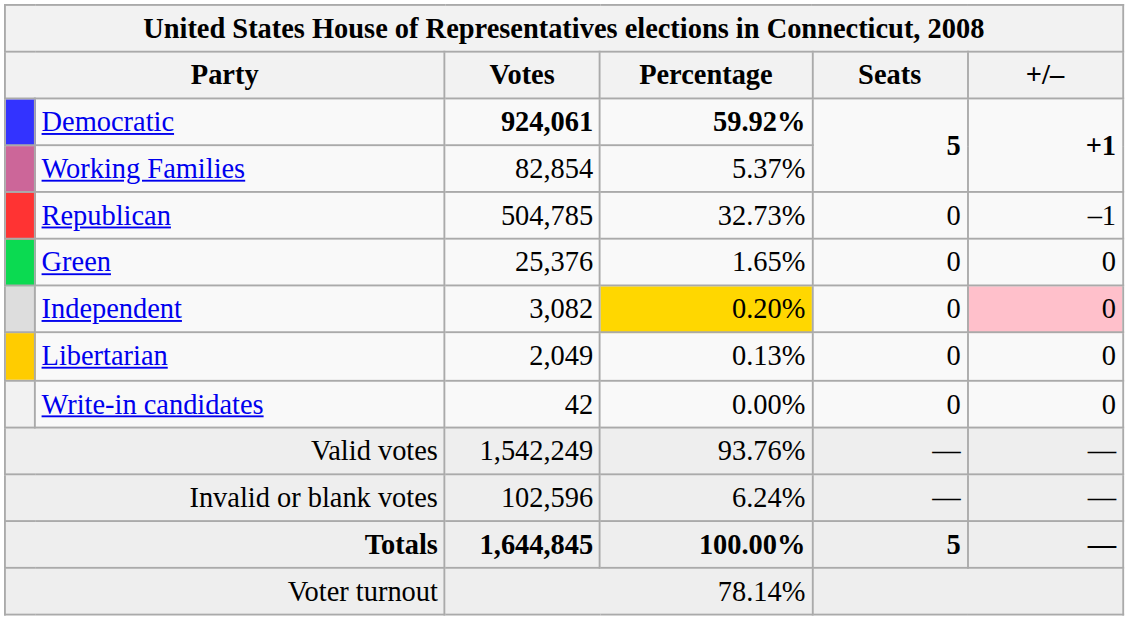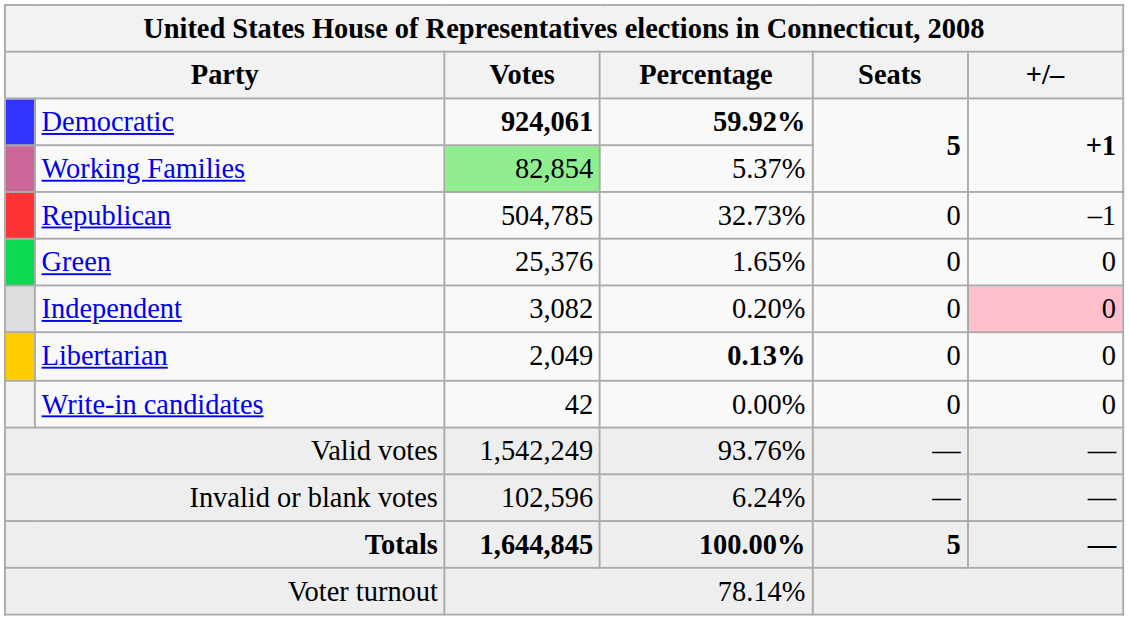(554, 168) no background -> (554, 168) lightgreen background
(769, 309) gold background -> (769, 309) no background
(769, 356) normal -> (766, 356) bold
